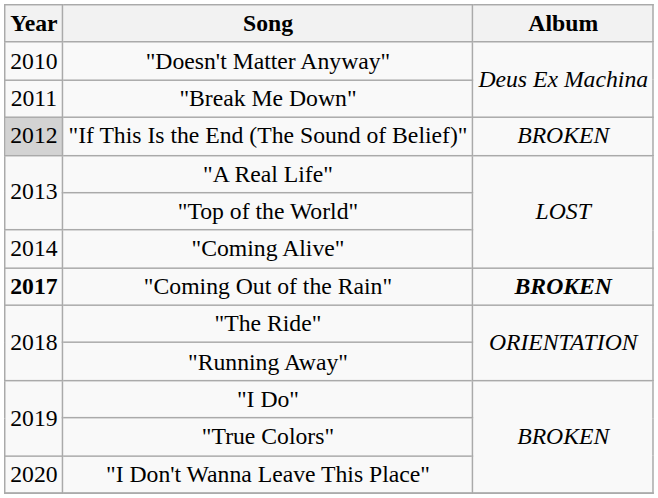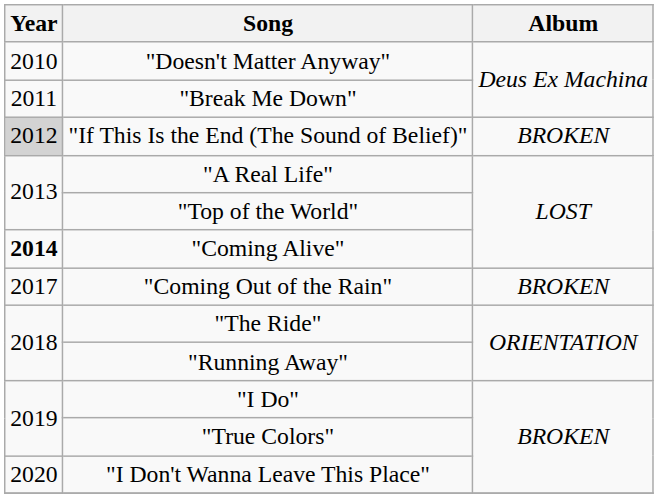(34, 248) normal -> (34, 248) bold
(34, 286) bold -> (34, 286) normal
(563, 286) bold -> (563, 286) normal
